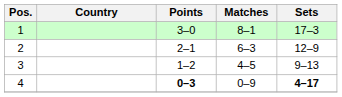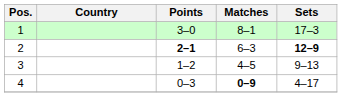(186, 48) normal -> (186, 48) bold
(307, 48) normal -> (307, 48) bold
(186, 83) bold -> (186, 83) normal
(246, 83) normal -> (246, 83) bold
(307, 83) bold -> (307, 83) normal
